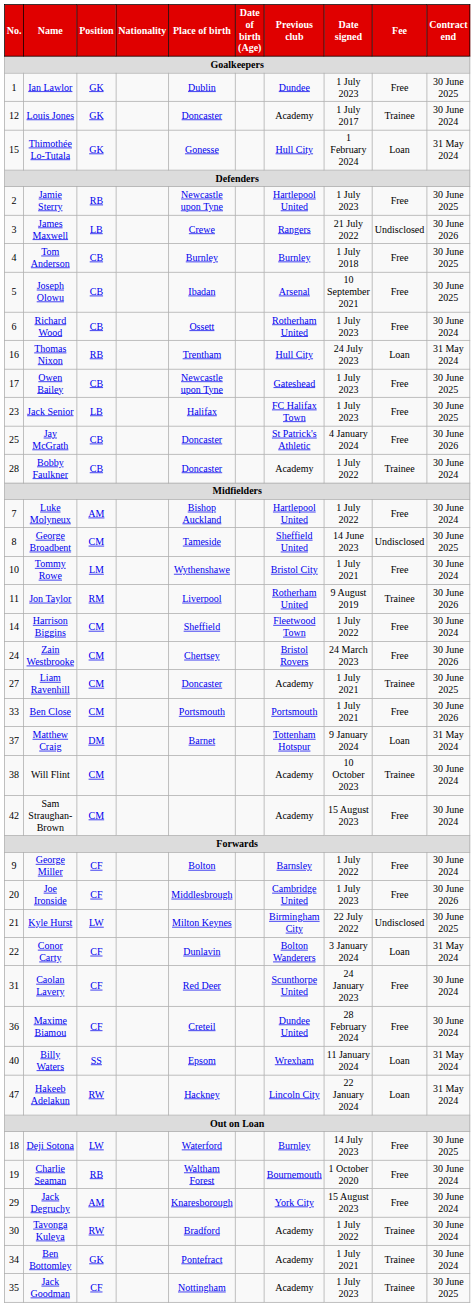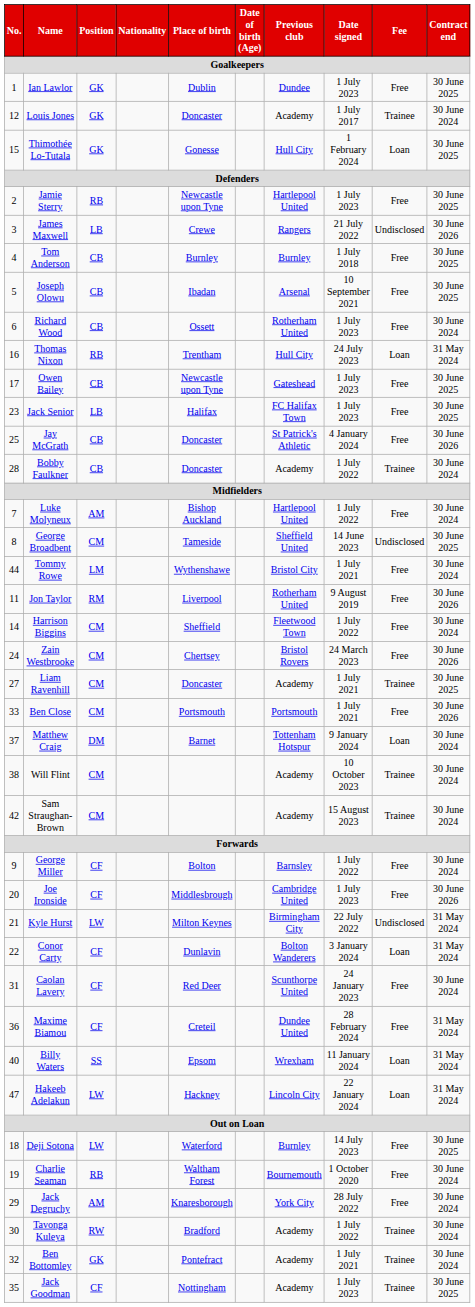(448, 149) 31 May 2024 -> (448, 149) 30 June 2025
(14, 570) 10 -> (14, 570) 44
(400, 598) Trainee -> (400, 598) Free
(448, 740) 31 May 2024 -> (448, 740) 30 June 2024
(400, 815) Free -> (400, 815) Trainee
(448, 922) 30 June 2025 -> (448, 922) 31 May 2024
(448, 1025) 30 June 2024 -> (448, 1025) 31 May 2024
(96, 1094) RW -> (96, 1094) LW
(348, 1202) 15 August 2023 -> (348, 1202) 28 July 2022
(14, 1259) 34 -> (14, 1259) 32
